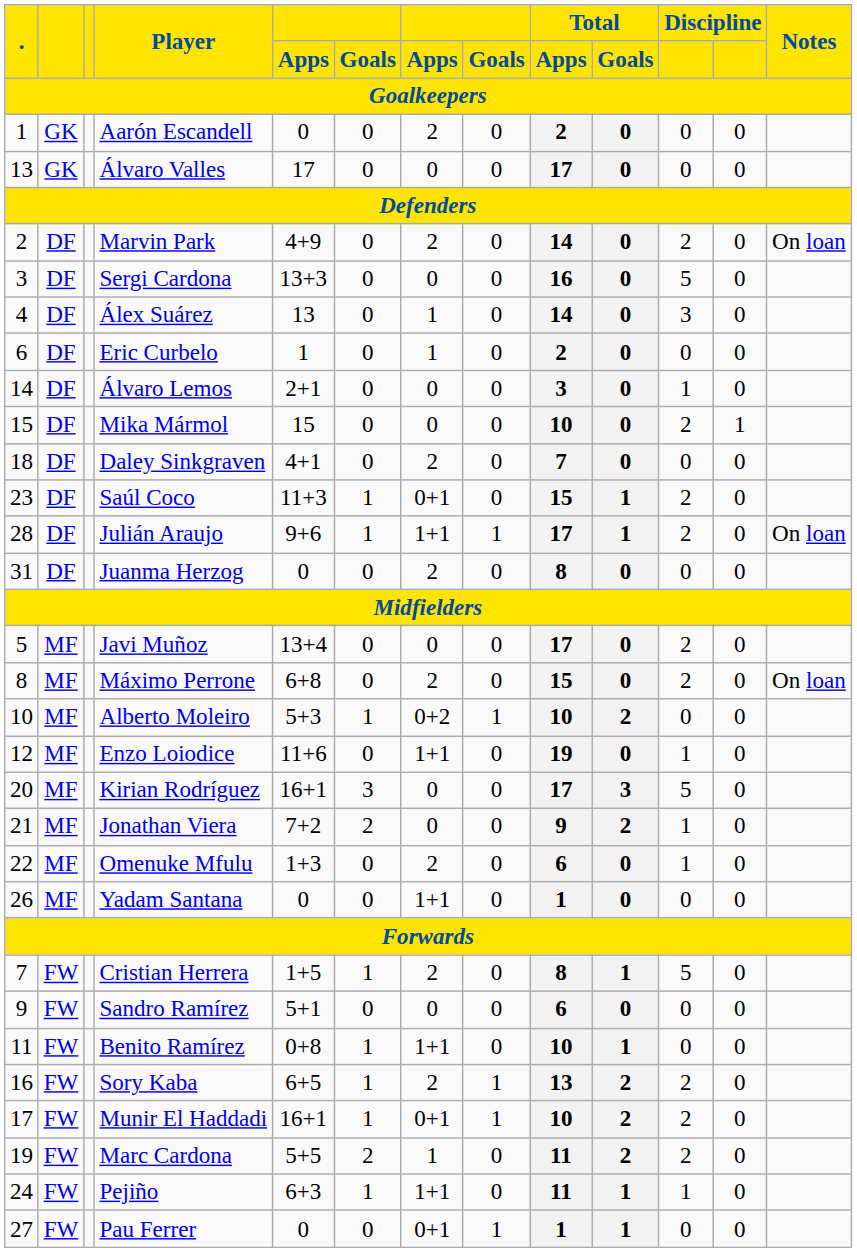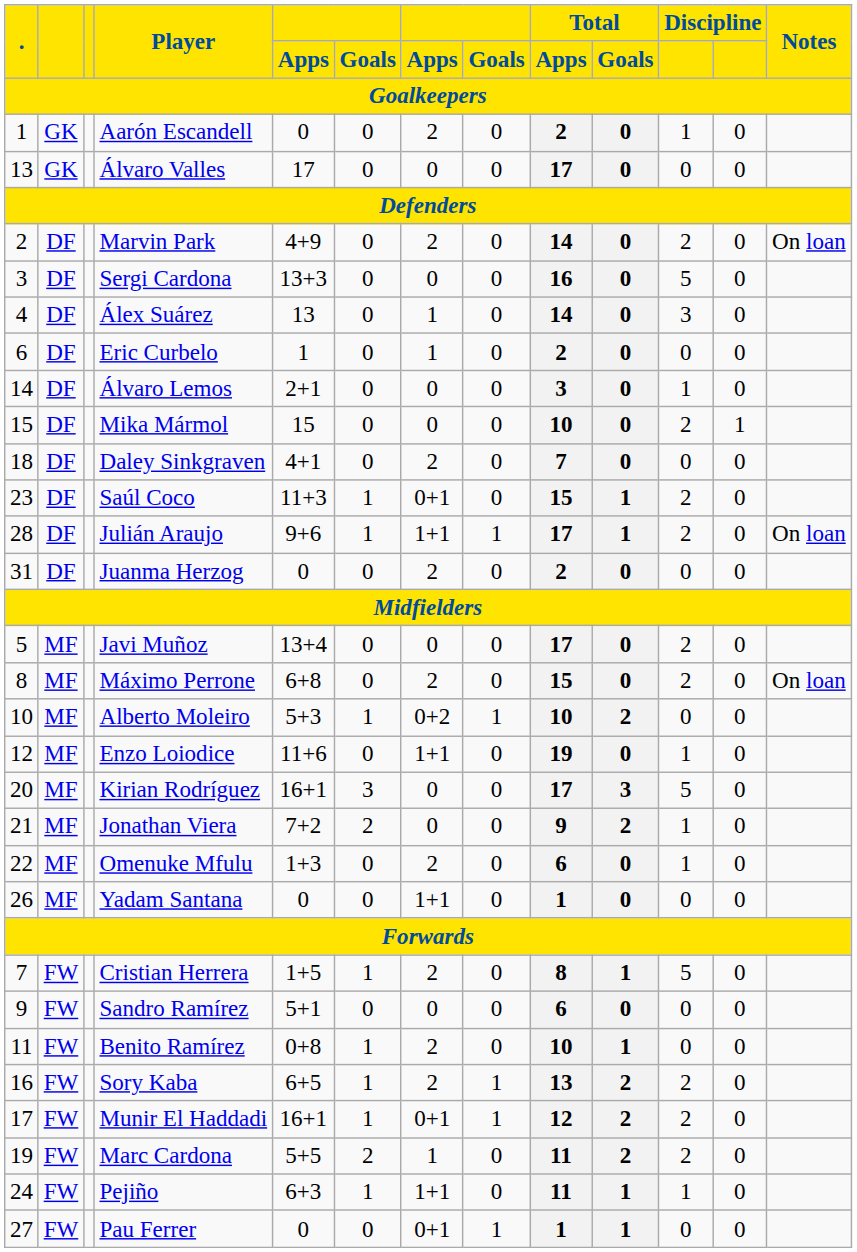(686, 132) 0 -> (686, 132) 1
(561, 570) 8 -> (561, 570) 2
(432, 1045) 1+1 -> (432, 1045) 2
(561, 1118) 10 -> (561, 1118) 12
